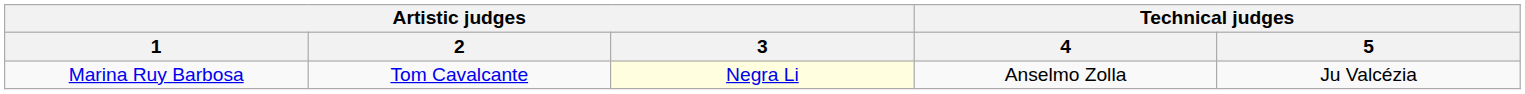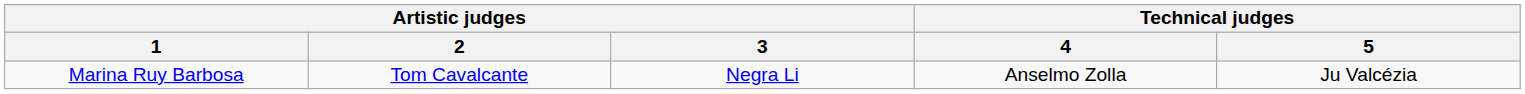(762, 74) lightyellow background -> (762, 74) no background
